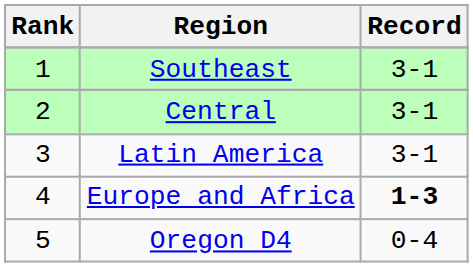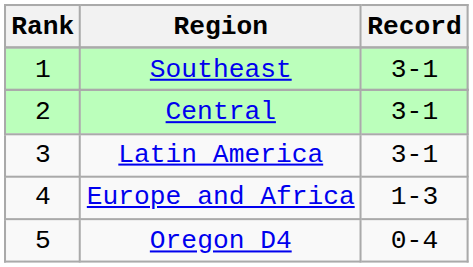(415, 198) bold -> (415, 198) normal
